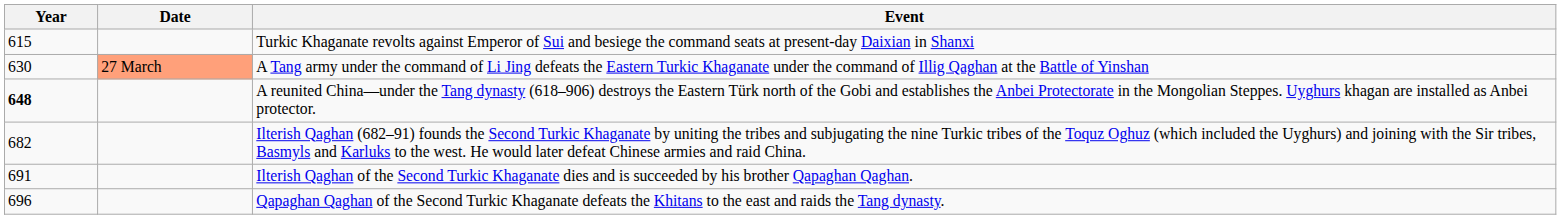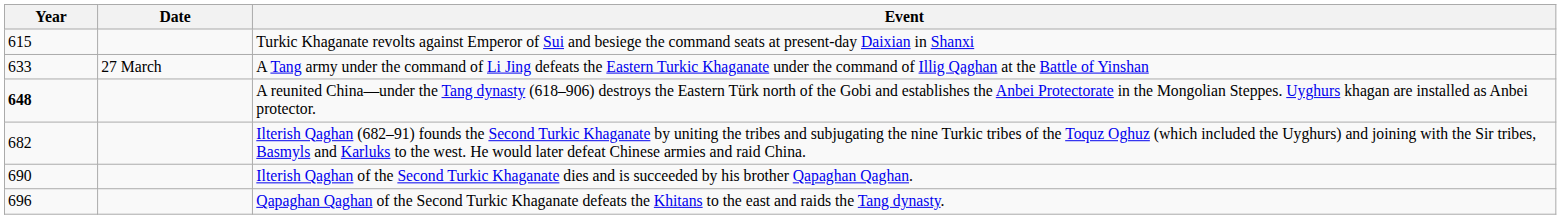(20, 66) 630 -> (20, 66) 633
(131, 66) lightsalmon background -> (131, 66) no background
(20, 176) 691 -> (20, 176) 690
